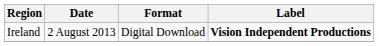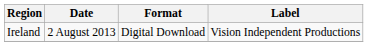(291, 32) bold -> (285, 32) normal
